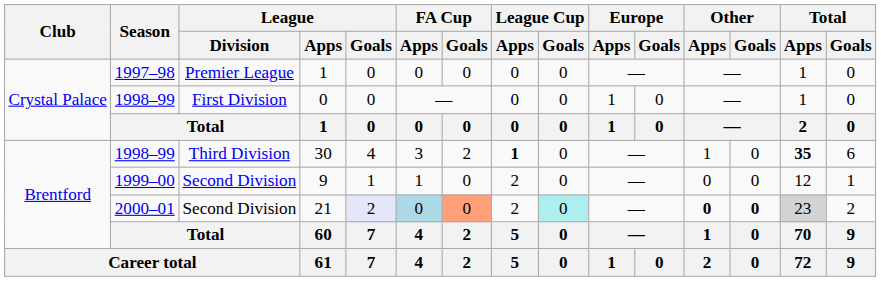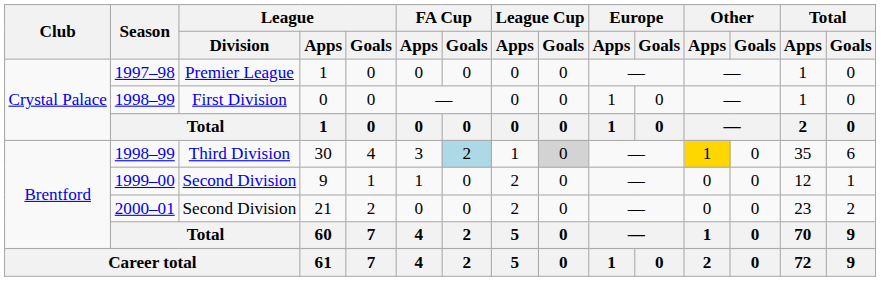(467, 153) no background -> (467, 153) lightblue background
(515, 153) bold -> (515, 153) normal
(563, 153) no background -> (563, 153) lightgrey background
(707, 153) no background -> (707, 153) gold background
(803, 153) bold -> (803, 153) normal
(371, 208) lavender background -> (371, 208) no background
(419, 208) lightblue background -> (419, 208) no background
(467, 208) lightsalmon background -> (467, 208) no background
(563, 208) paleturquoise background -> (563, 208) no background
(707, 208) bold -> (707, 208) normal
(755, 208) bold -> (755, 208) normal
(803, 208) lightgrey background -> (803, 208) no background
